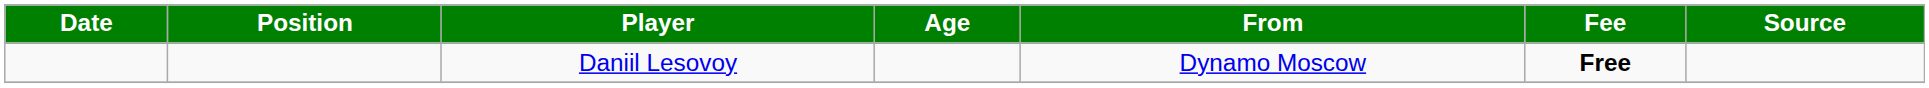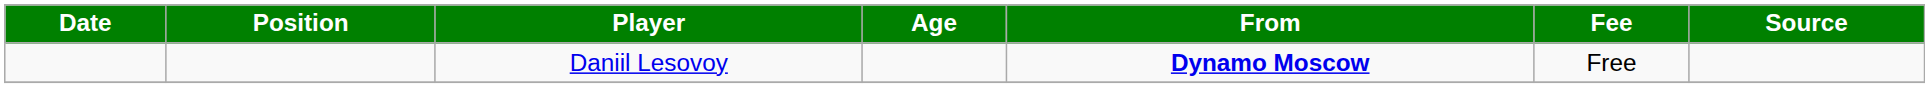(1273, 62) normal -> (1270, 62) bold
(1605, 62) bold -> (1611, 62) normal
